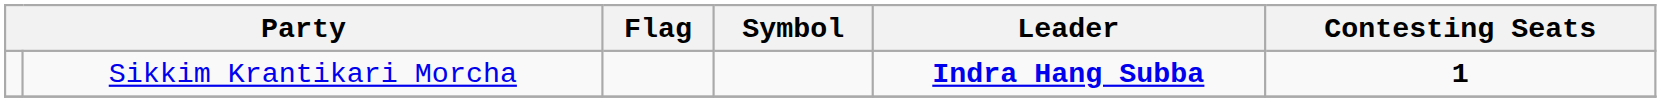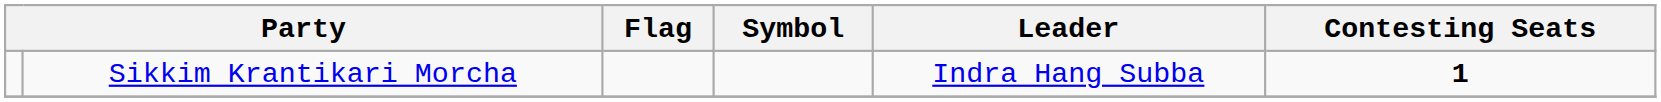(1068, 74) bold -> (1068, 74) normal
